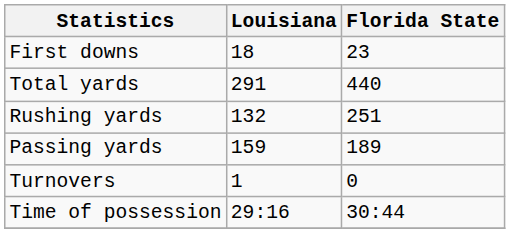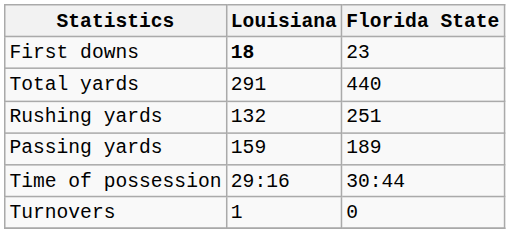(243, 53) normal -> (243, 53) bold
rows swapped: (62, 181) <-> (115, 213)
